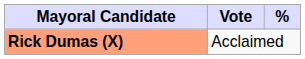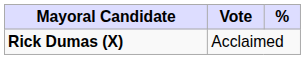(66, 41) lightsalmon background -> (66, 41) no background
